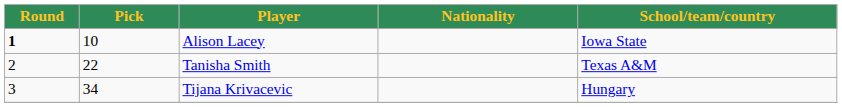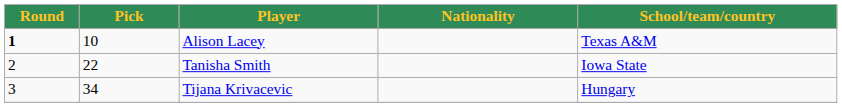(614, 41) Iowa State -> (619, 41) Texas A&M
(619, 65) Texas A&M -> (614, 65) Iowa State
